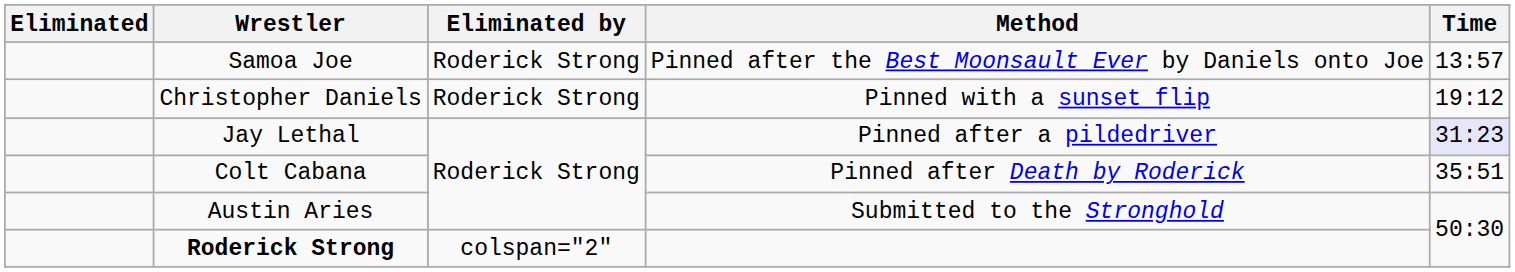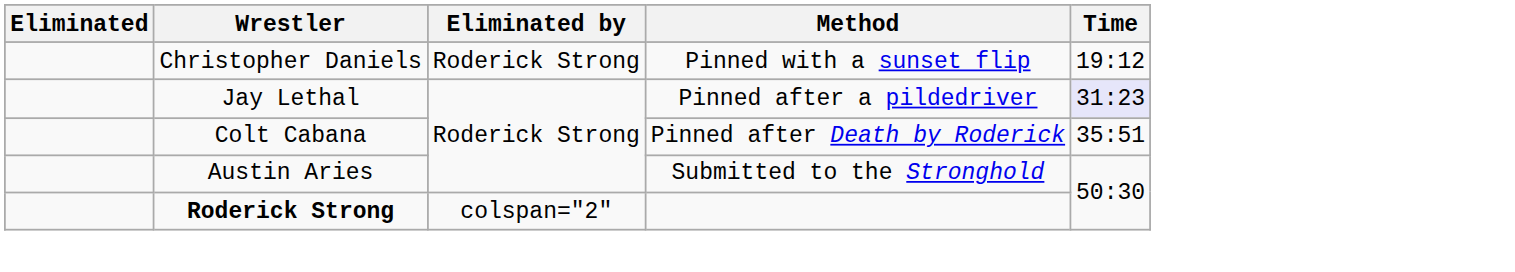- row: (291, 61)
